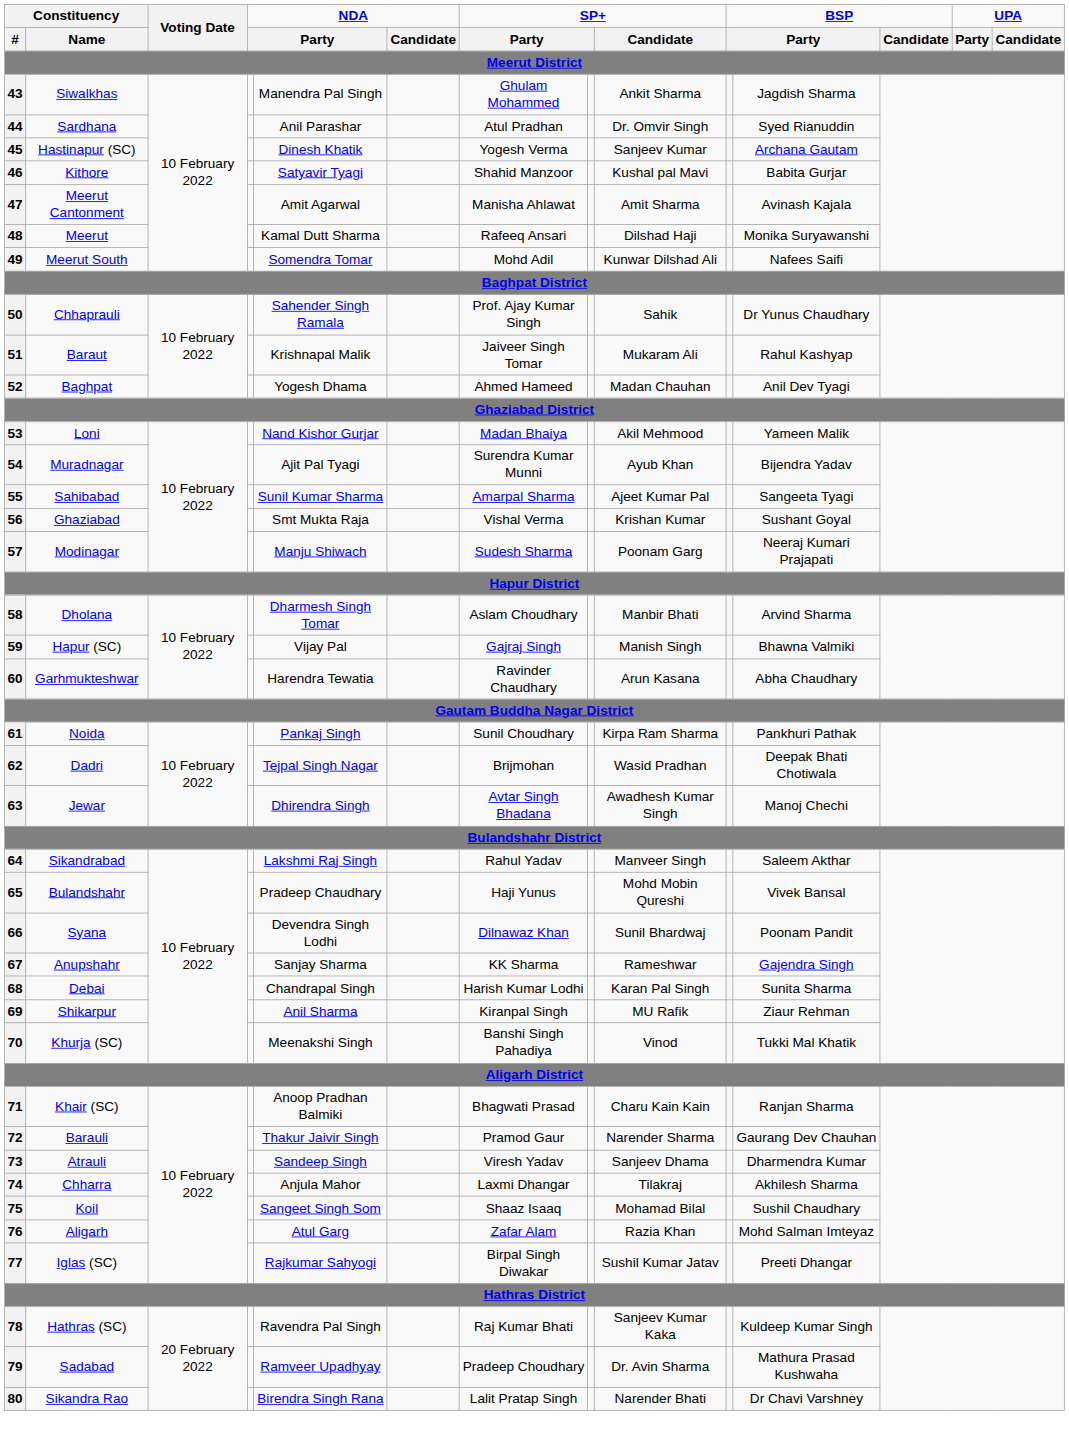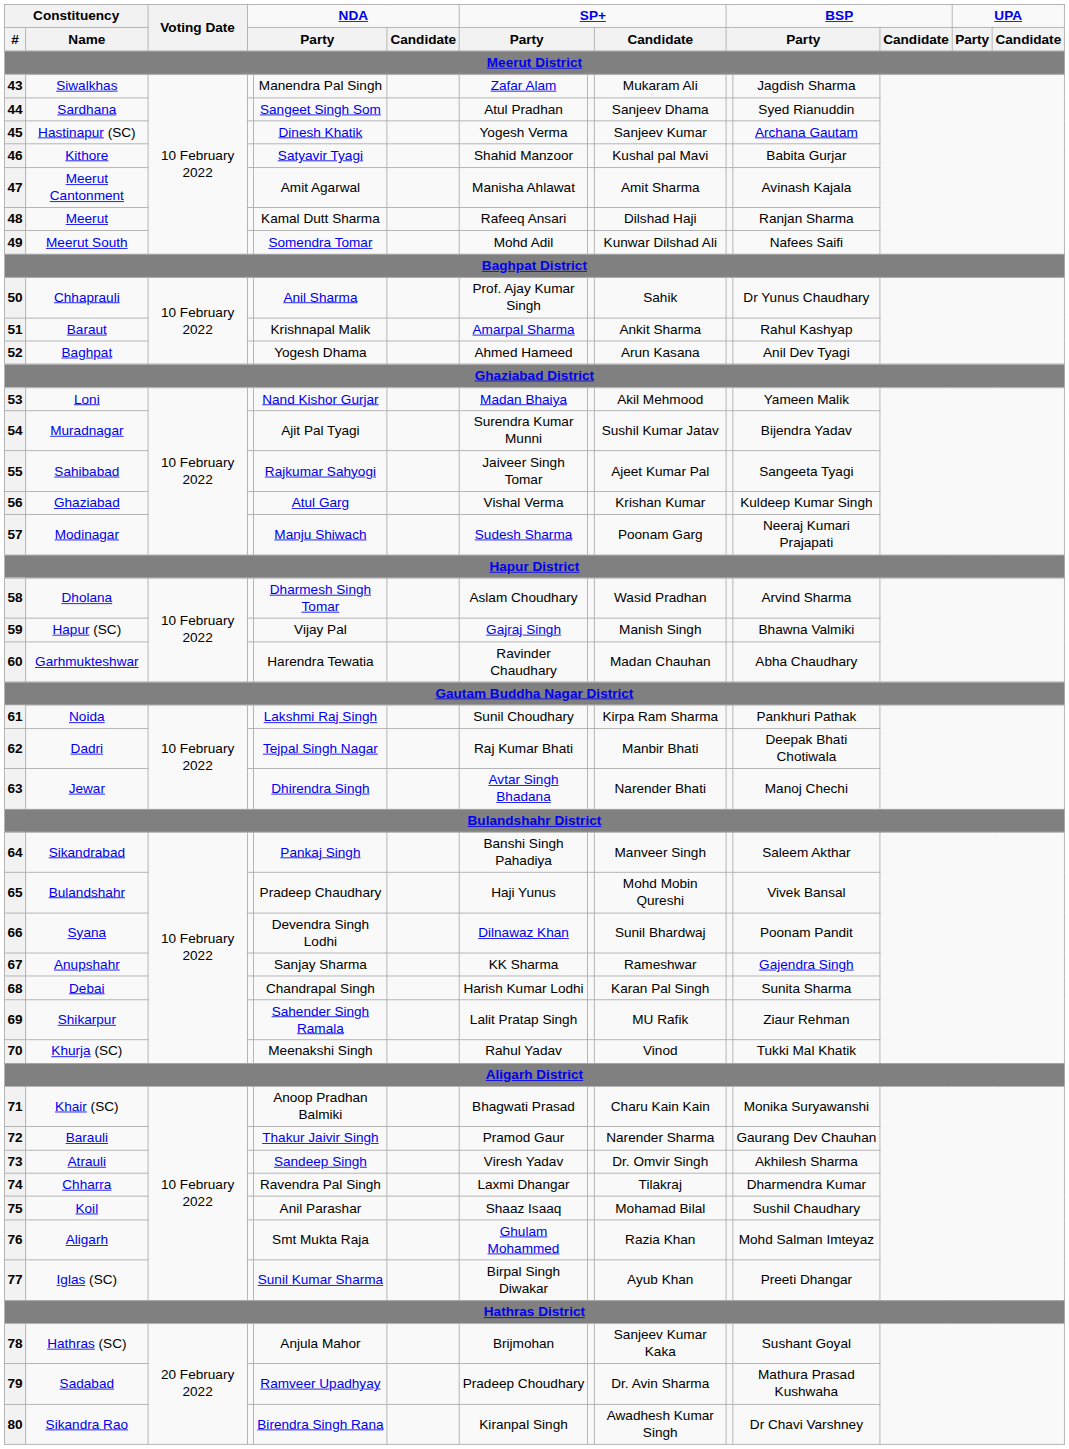(524, 94) Ghulam Mohammed -> (524, 85) Zafar Alam
(660, 94) Ankit Sharma -> (660, 85) Mukaram Ali
(320, 126) Anil Parashar -> (320, 109) Sangeet Singh Som
(660, 126) Dr. Omvir Singh -> (660, 109) Sanjeev Dhama
(806, 236) Monika Suryawanshi -> (806, 219) Ranjan Sharma
(320, 314) Sahender Singh Ramala -> (320, 297) Anil Sharma
(524, 354) Jaiveer Singh Tomar -> (524, 329) Amarpal Sharma
(660, 354) Mukaram Ali -> (660, 329) Ankit Sharma
(660, 386) Madan Chauhan -> (660, 352) Arun Kasana
(660, 464) Ayub Khan -> (660, 430) Sushil Kumar Jatav
(320, 496) Sunil Kumar Sharma -> (320, 471) Rajkumar Sahyogi
(524, 496) Amarpal Sharma -> (524, 471) Jaiveer Singh Tomar
(320, 519) Smt Mukta Raja -> (320, 502) Atul Garg
(806, 519) Sushant Goyal -> (806, 502) Kuldeep Kumar Singh
(660, 615) Manbir Bhati -> (660, 598) Wasid Pradhan
(660, 678) Arun Kasana -> (660, 661) Madan Chauhan
(320, 733) Pankaj Singh -> (320, 716) Lakshmi Raj Singh
(524, 765) Brijmohan -> (524, 748) Raj Kumar Bhati
(660, 765) Wasid Pradhan -> (660, 748) Manbir Bhati
(660, 805) Awadhesh Kumar Singh -> (660, 788) Narender Bhati
(320, 860) Lakshmi Raj Singh -> (320, 852) Pankaj Singh
(524, 860) Rahul Yadav -> (524, 852) Banshi Singh Pahadiya
(320, 1011) Anil Sharma -> (320, 1019) Sahender Singh Ramala
(524, 1011) Kiranpal Singh -> (524, 1019) Lalit Pratap Singh
(524, 1043) Banshi Singh Pahadiya -> (524, 1051) Rahul Yadav
(806, 1106) Ranjan Sharma -> (806, 1106) Monika Suryawanshi
(660, 1161) Sanjeev Dhama -> (660, 1161) Dr. Omvir Singh
(806, 1161) Dharmendra Kumar -> (806, 1161) Akhilesh Sharma
(320, 1184) Anjula Mahor -> (320, 1184) Ravendra Pal Singh
(806, 1184) Akhilesh Sharma -> (806, 1184) Dharmendra Kumar
(320, 1208) Sangeet Singh Som -> (320, 1208) Anil Parashar
(320, 1231) Atul Garg -> (320, 1239) Smt Mukta Raja
(524, 1231) Zafar Alam -> (524, 1239) Ghulam Mohammed
(320, 1263) Rajkumar Sahyogi -> (320, 1280) Sunil Kumar Sharma
(660, 1263) Sushil Kumar Jatav -> (660, 1280) Ayub Khan
(320, 1326) Ravendra Pal Singh -> (320, 1343) Anjula Mahor
(524, 1326) Raj Kumar Bhati -> (524, 1343) Brijmohan
(806, 1326) Kuldeep Kumar Singh -> (806, 1343) Sushant Goyal
(524, 1398) Lalit Pratap Singh -> (524, 1424) Kiranpal Singh
(660, 1398) Narender Bhati -> (660, 1424) Awadhesh Kumar Singh
